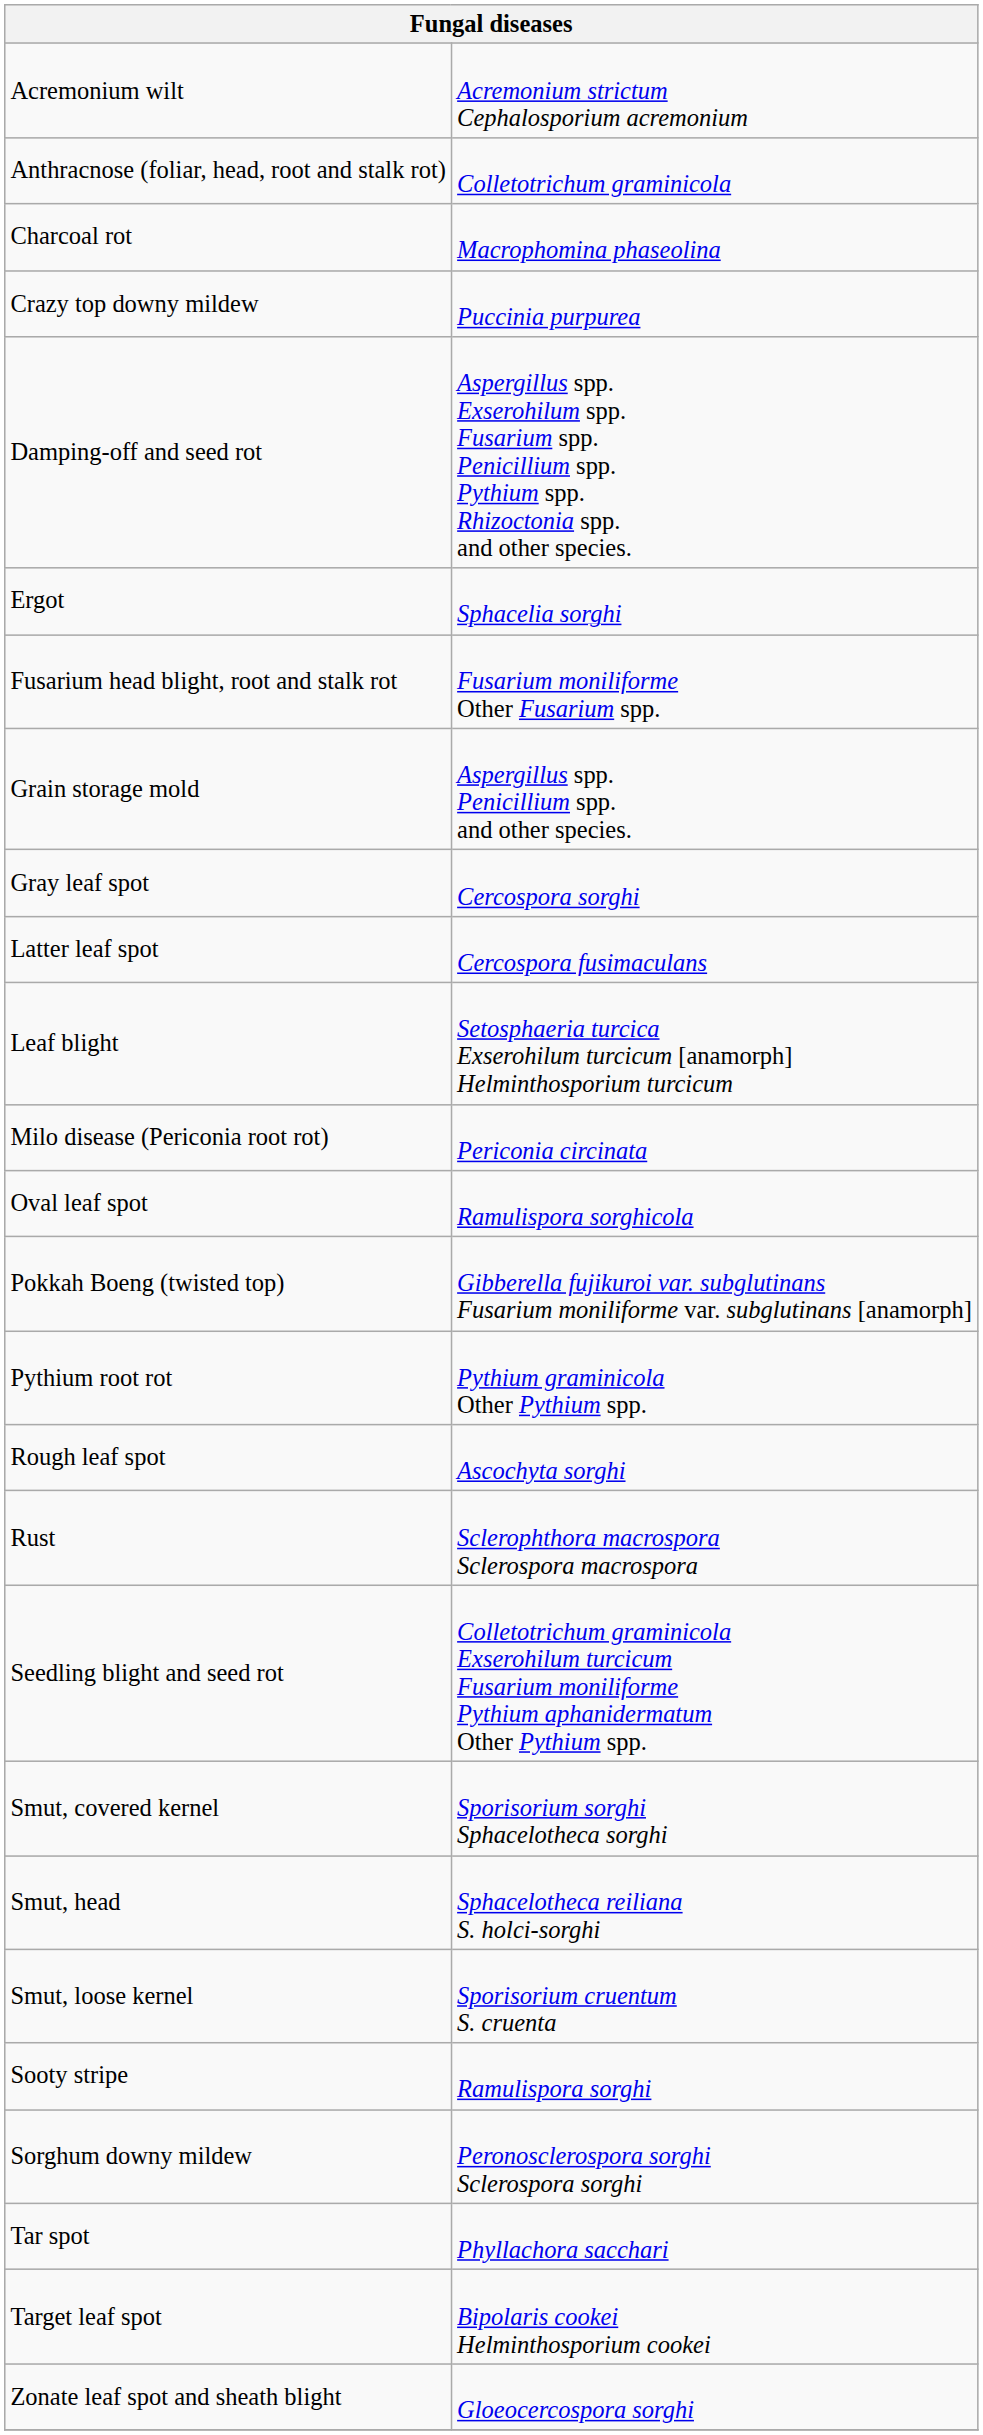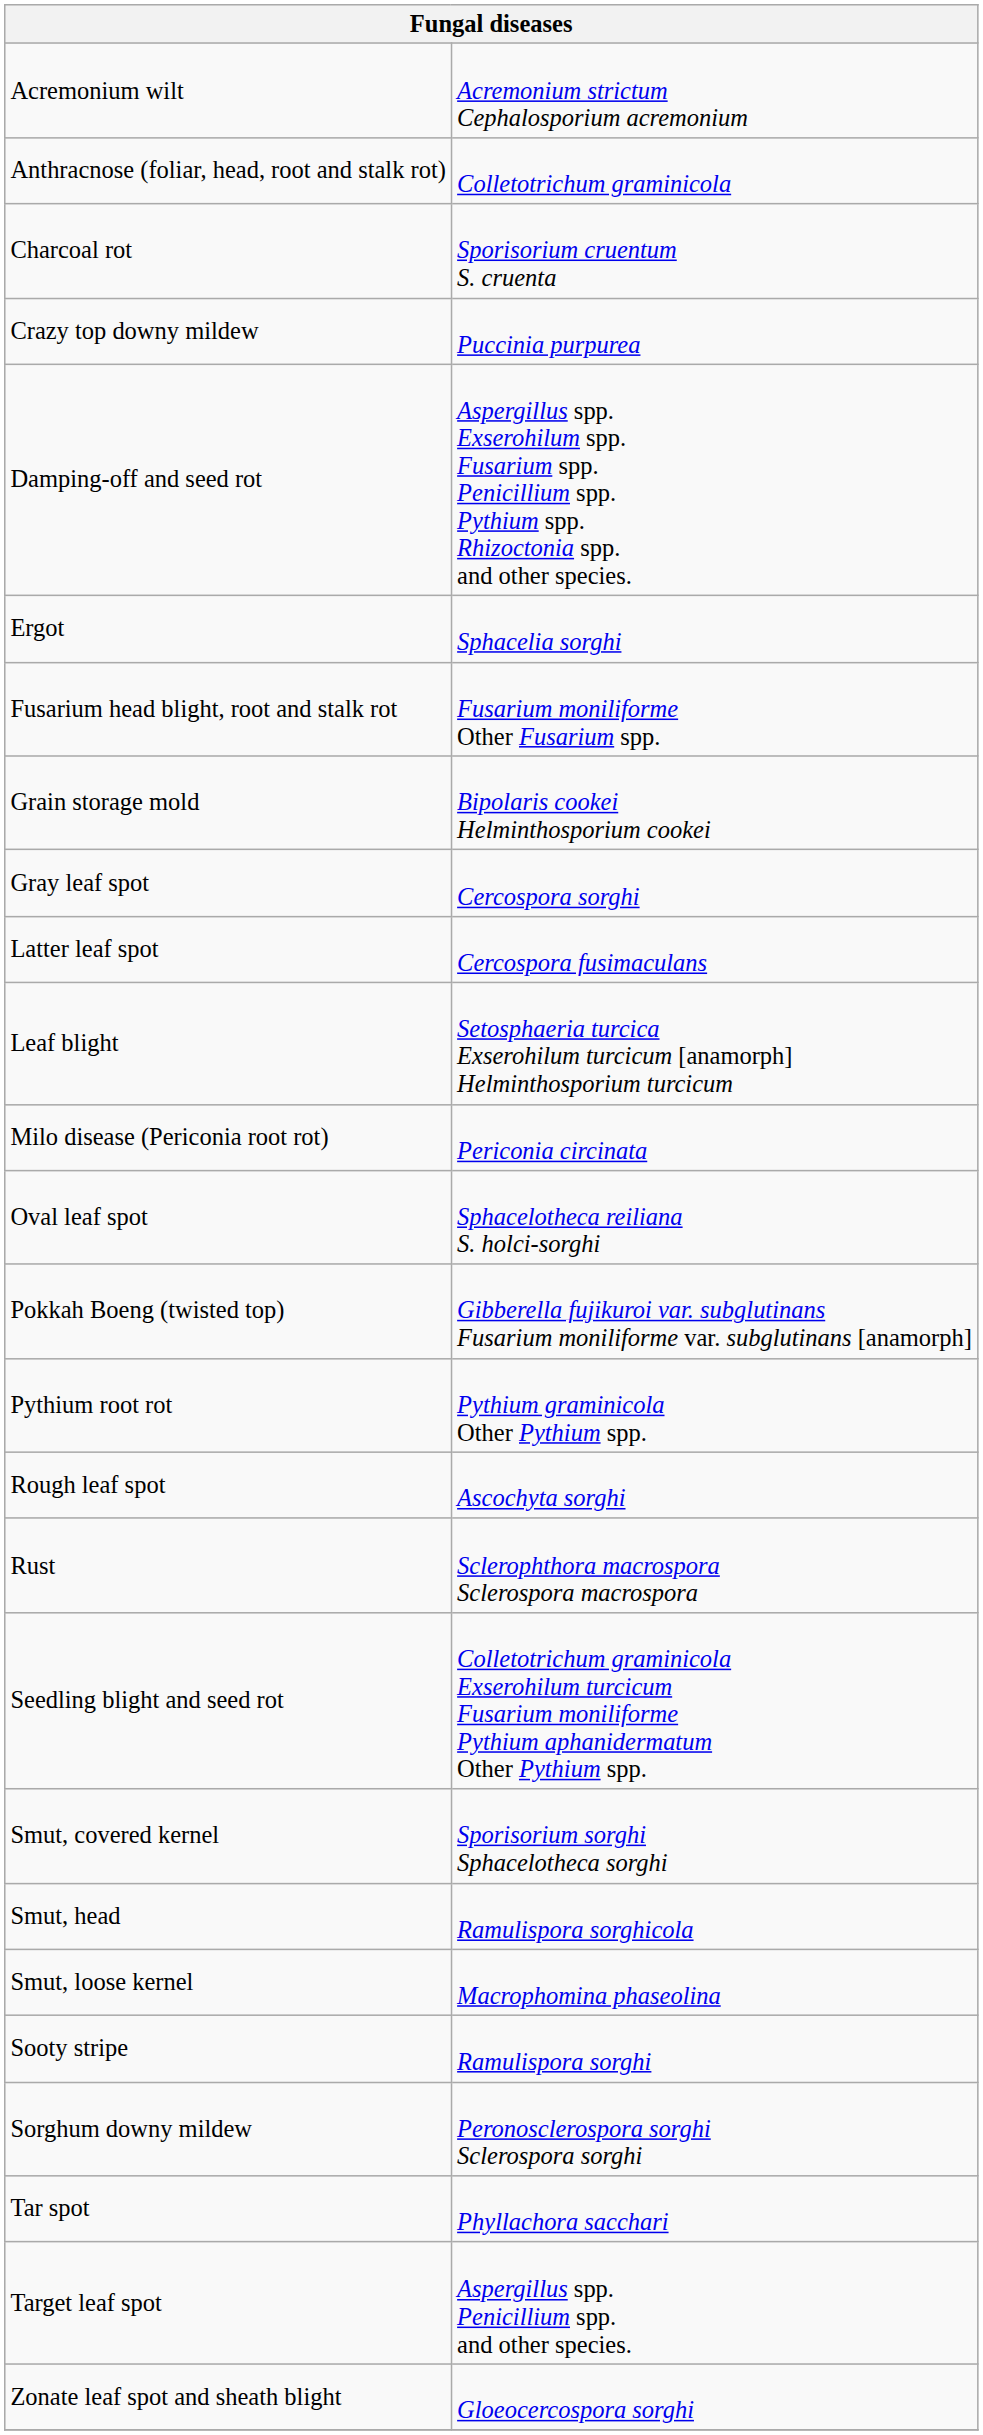(589, 250) Macrophomina phaseolina -> (567, 264) Sporisorium cruentum S. cruenta
(544, 802) Aspergillus spp. Penicillium spp. and other species. -> (584, 816) Bipolaris cookei Helminthosporium cookei
(575, 1217) Ramulispora sorghicola -> (570, 1230) Sphacelotheca reiliana S. holci-sorghi
(570, 1915) Sphacelotheca reiliana S. holci-sorghi -> (575, 1929) Ramulispora sorghicola
(567, 2009) Sporisorium cruentum S. cruenta -> (589, 1995) Macrophomina phaseolina
(584, 2330) Bipolaris cookei Helminthosporium cookei -> (544, 2316) Aspergillus spp. Penicillium spp. and other species.
